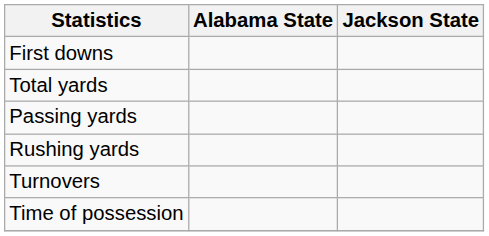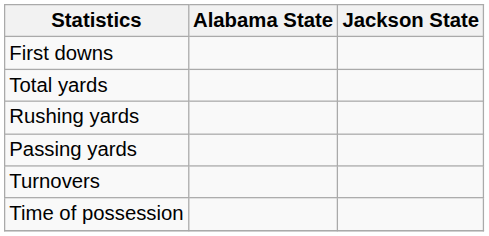rows swapped: (74, 149) <-> (73, 117)
